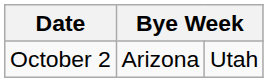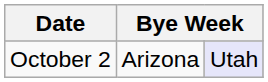(234, 59) no background -> (234, 59) lavender background
